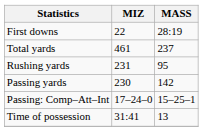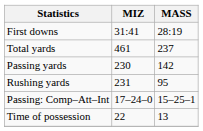(120, 31) 22 -> (127, 31) 31:41
rows swapped: (38, 65) <-> (37, 83)
(127, 117) 31:41 -> (120, 117) 22
